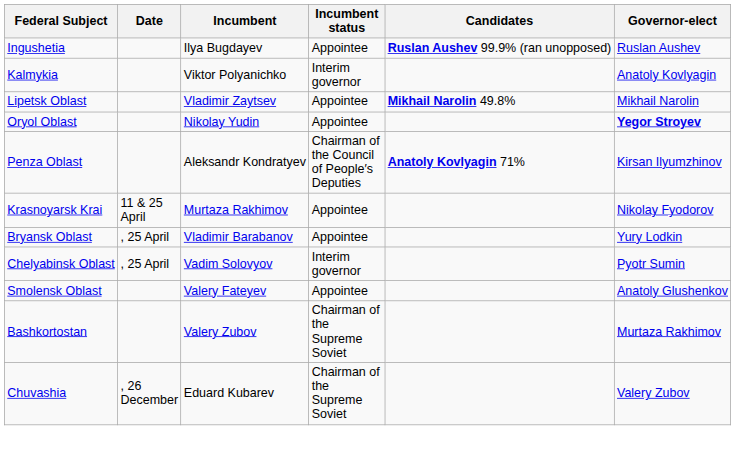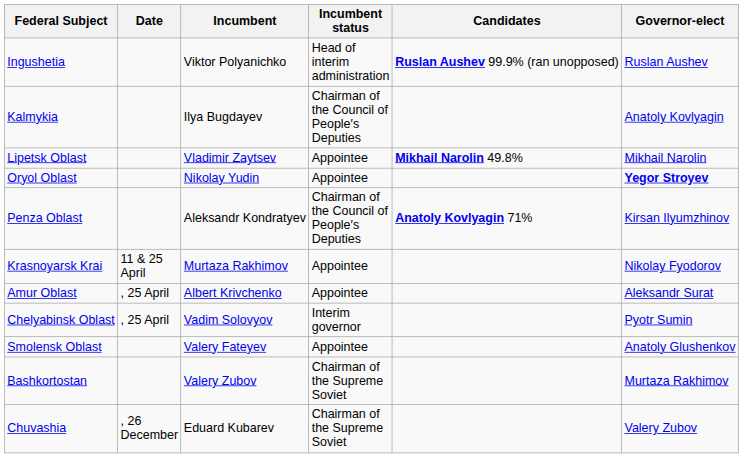(223, 48) Ilya Bugdayev -> (235, 62) Viktor Polyanichko
(340, 48) Appointee -> (351, 62) Head of interim administration
(235, 75) Viktor Polyanichko -> (223, 117) Ilya Bugdayev
(336, 75) Interim governor -> (350, 117) Chairman of the Council of People′s Deputies
+ row: (42, 293)
- row: (50, 237)
